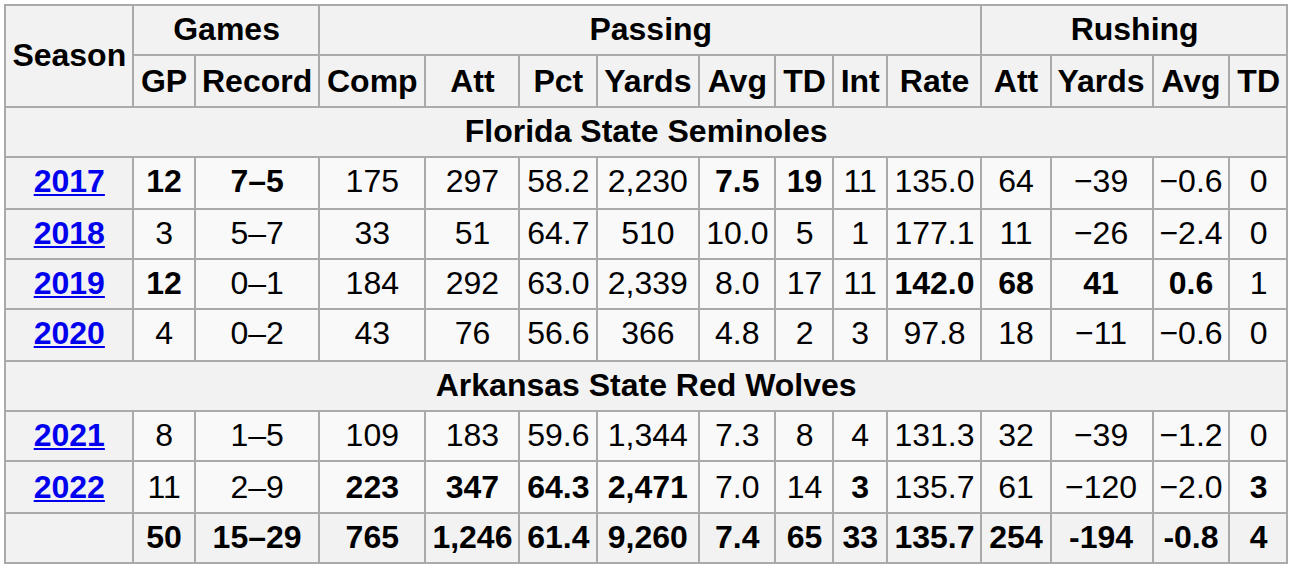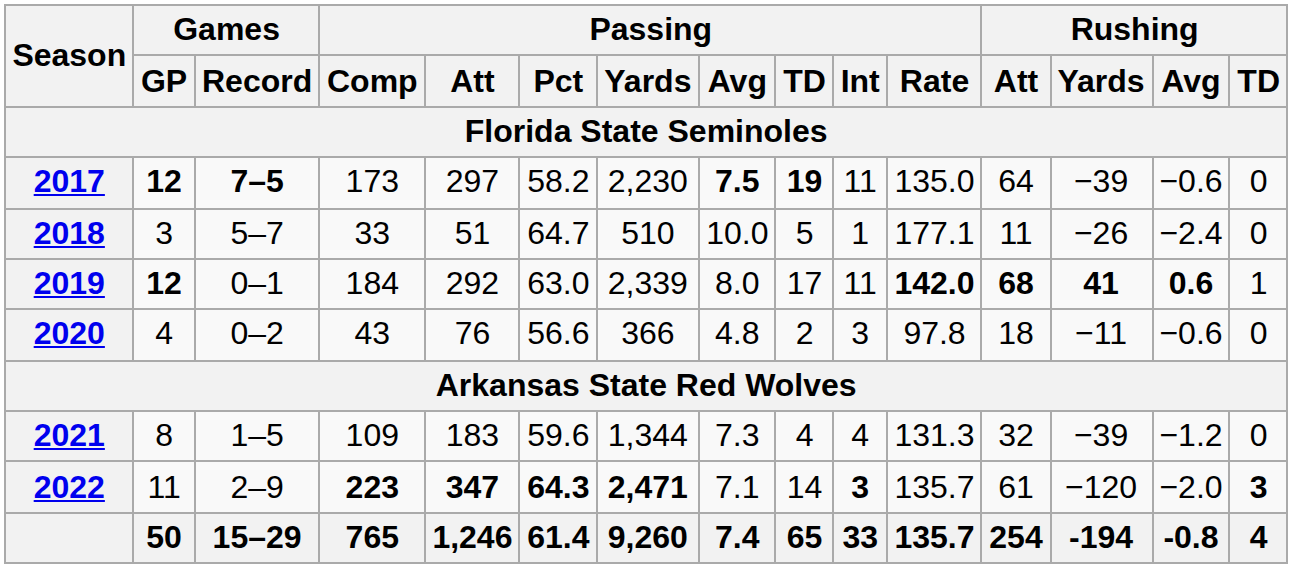(372, 182) 175 -> (372, 182) 173
(805, 435) 8 -> (805, 435) 4
(737, 486) 7.0 -> (737, 486) 7.1
